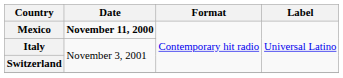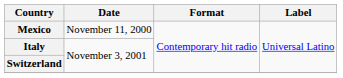(110, 30) bold -> (109, 30) normal
